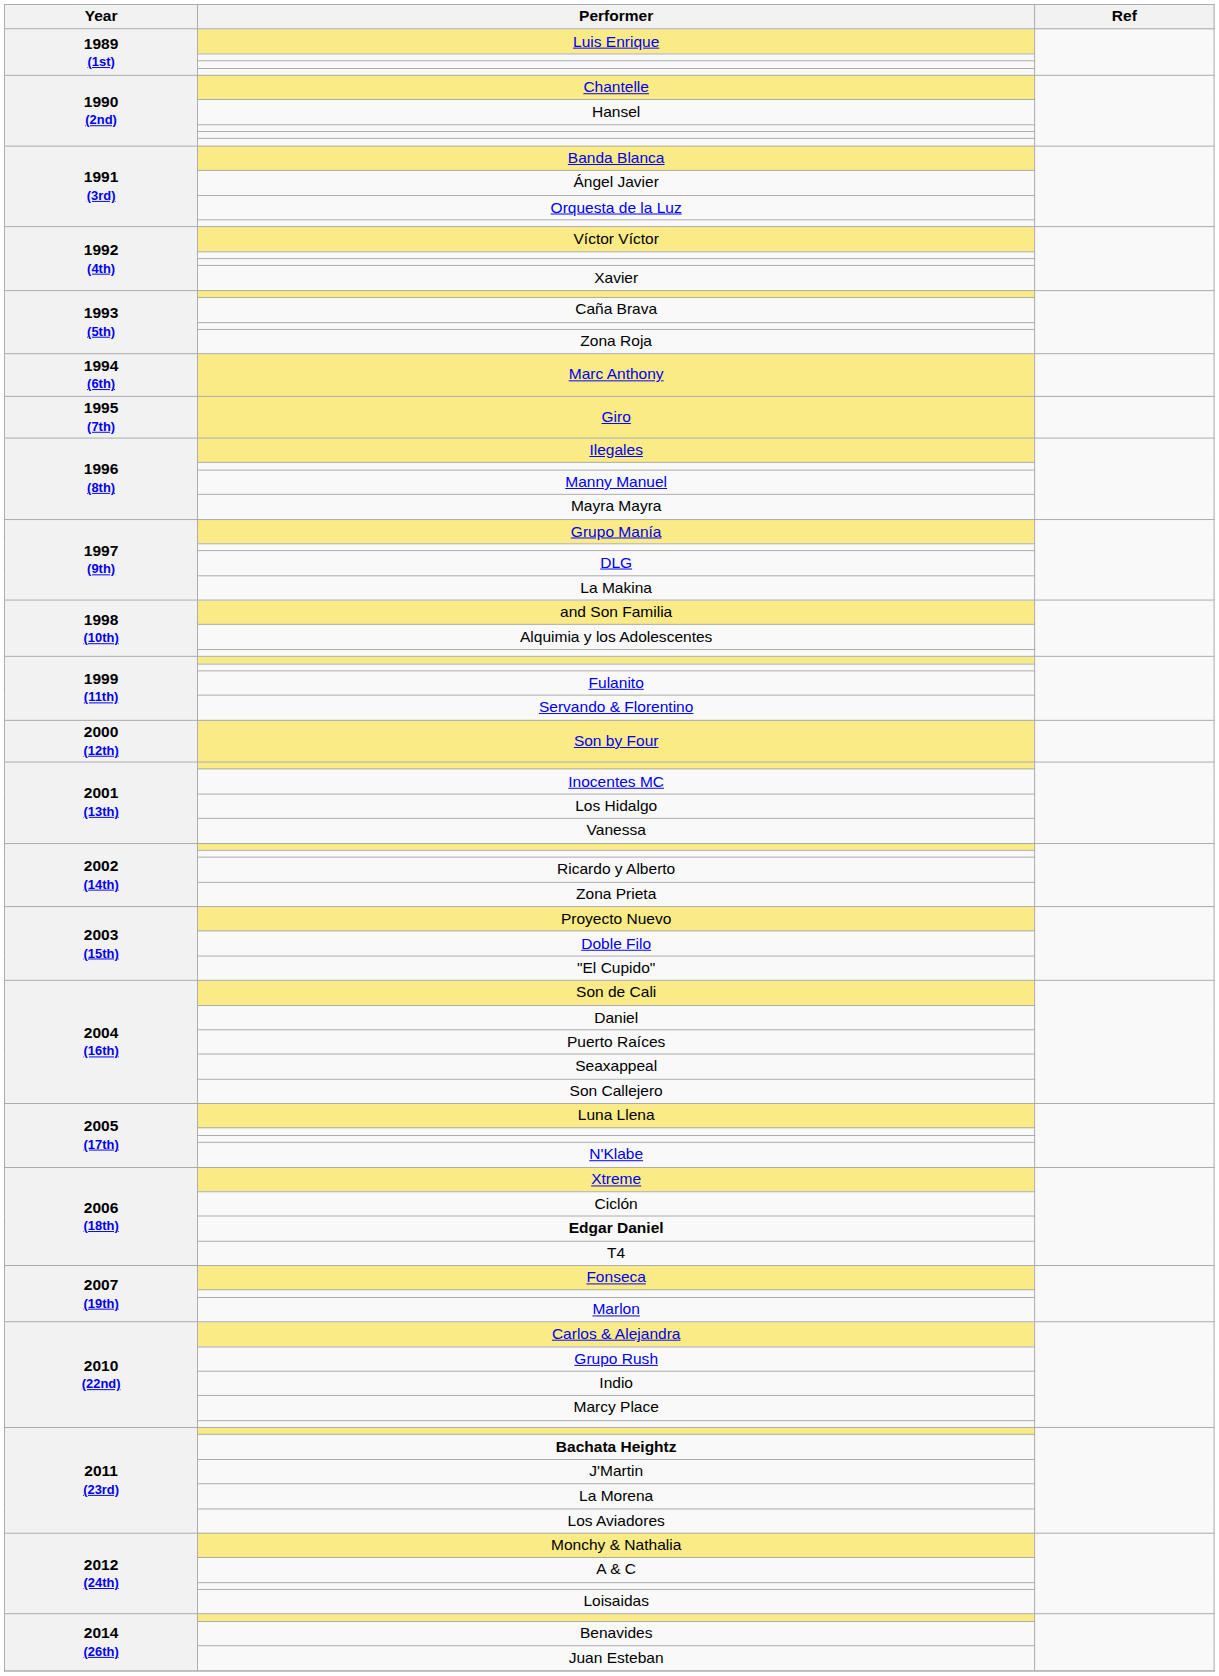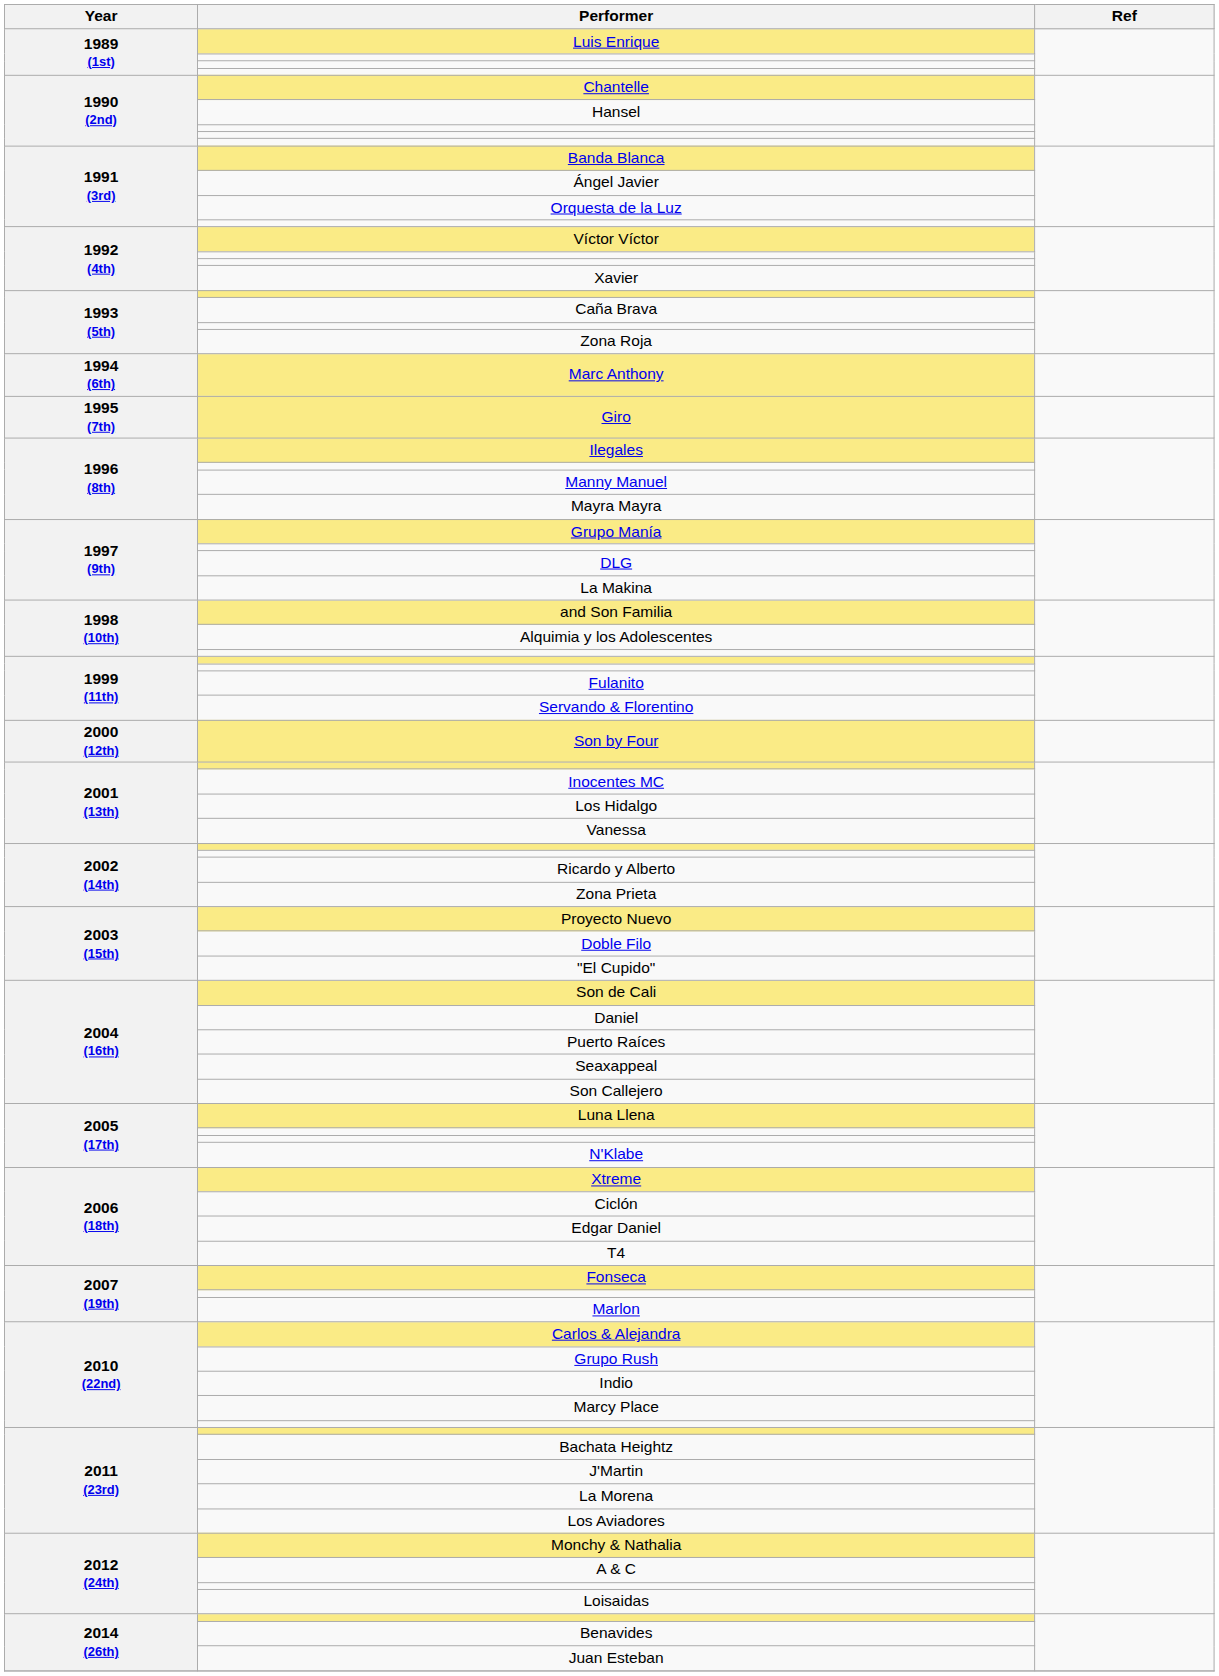(616, 1228) bold -> (616, 1228) normal
(616, 1446) bold -> (616, 1446) normal
